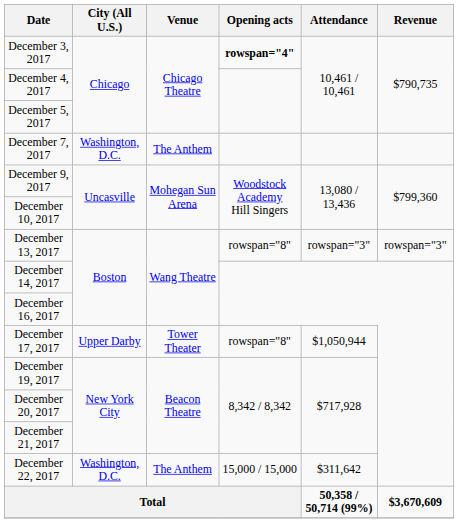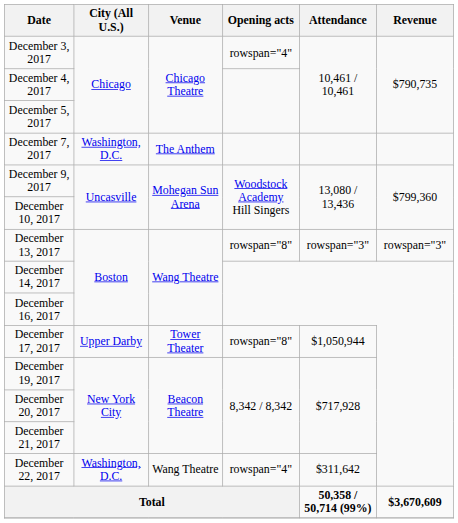(260, 52) bold -> (261, 52) normal
(183, 469) The Anthem -> (185, 469) Wang Theatre
(260, 469) 15,000 / 15,000 -> (261, 469) rowspan="4"
